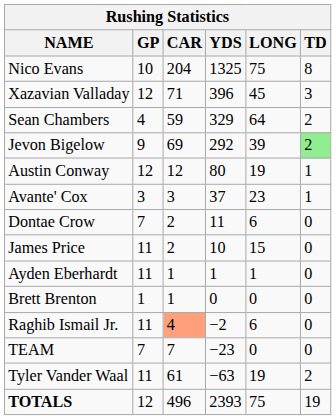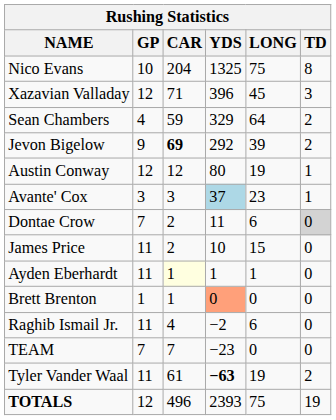(175, 145) normal -> (175, 145) bold
(308, 145) lightgreen background -> (308, 145) no background
(217, 196) no background -> (217, 196) lightblue background
(308, 222) no background -> (308, 222) lightgrey background
(171, 273) no background -> (171, 273) lightyellow background
(213, 299) no background -> (213, 299) lightsalmon background
(171, 324) lightsalmon background -> (171, 324) no background
(222, 376) normal -> (222, 376) bold
